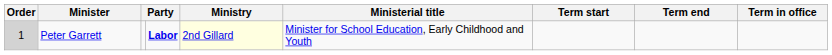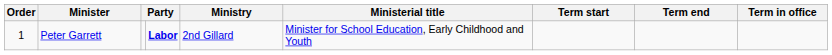(21, 35) lightgrey background -> (21, 35) no background
(208, 35) lightyellow background -> (208, 35) no background
